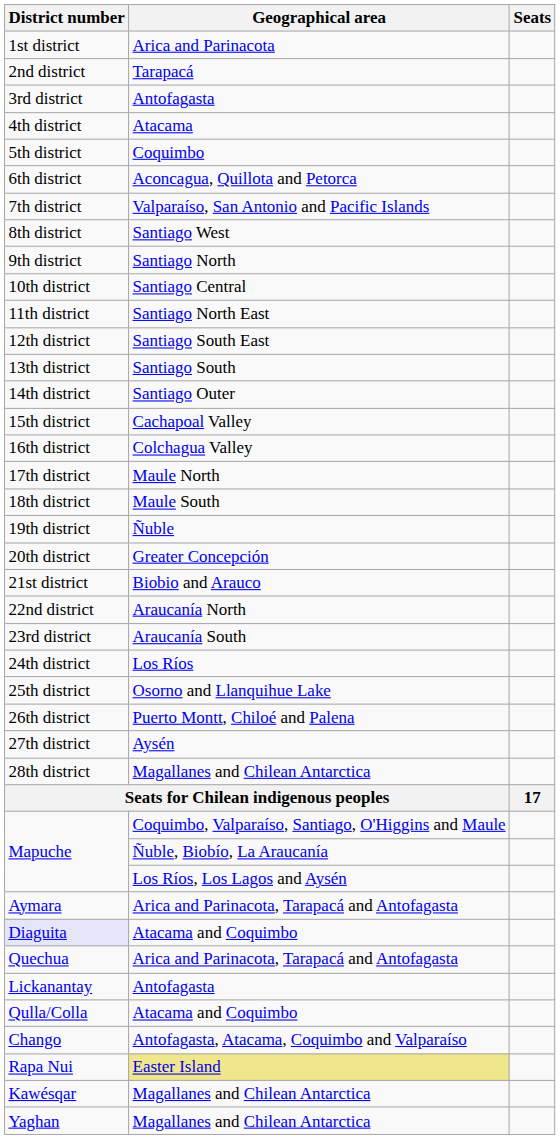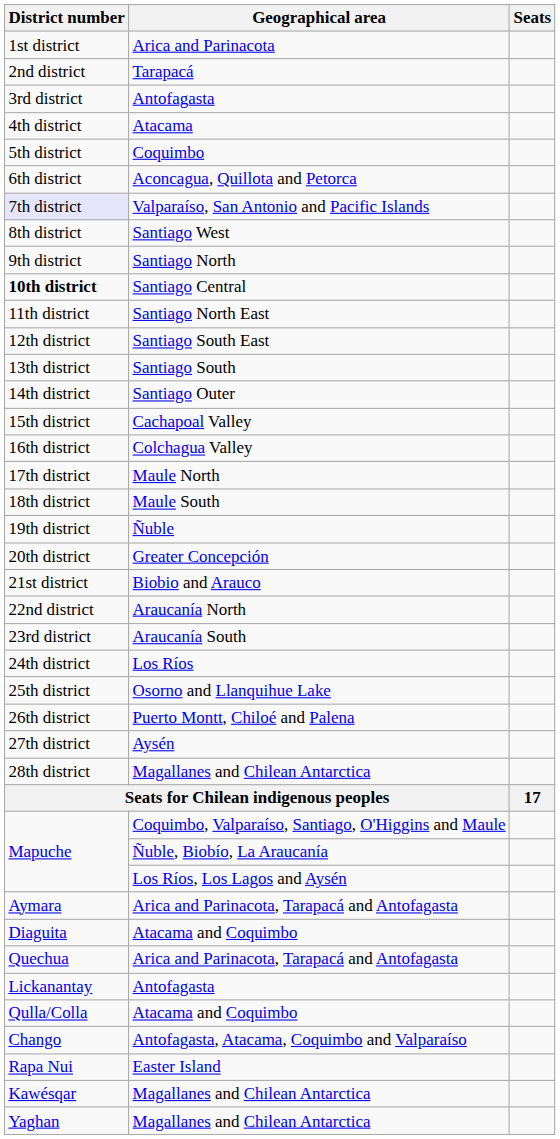(45, 206) no background -> (45, 206) lavender background
(49, 286) normal -> (52, 286) bold
(38, 932) lavender background -> (38, 932) no background
(177, 1066) khaki background -> (177, 1066) no background
